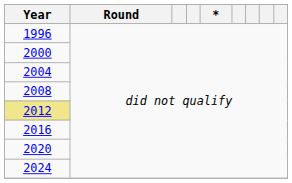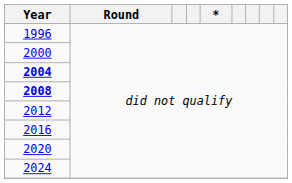(37, 72) normal -> (37, 72) bold
(37, 91) normal -> (37, 91) bold
(37, 110) khaki background -> (37, 110) no background
